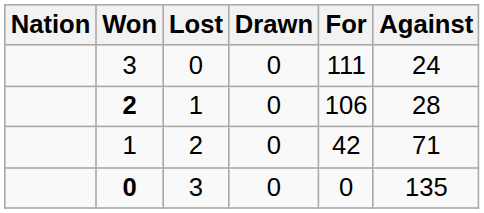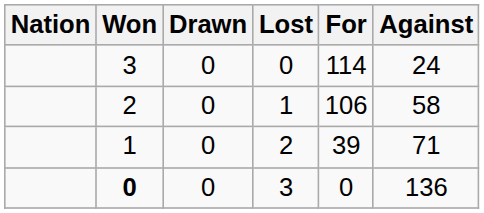columns swapped: (274, 24) <-> (196, 24)
(346, 65) 111 -> (346, 65) 114
(130, 106) bold -> (130, 106) normal
(426, 106) 28 -> (426, 106) 58
(346, 146) 42 -> (346, 146) 39
(426, 187) 135 -> (426, 187) 136
